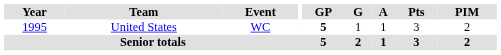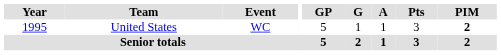(323, 27) bold -> (323, 27) normal
(467, 27) normal -> (467, 27) bold
